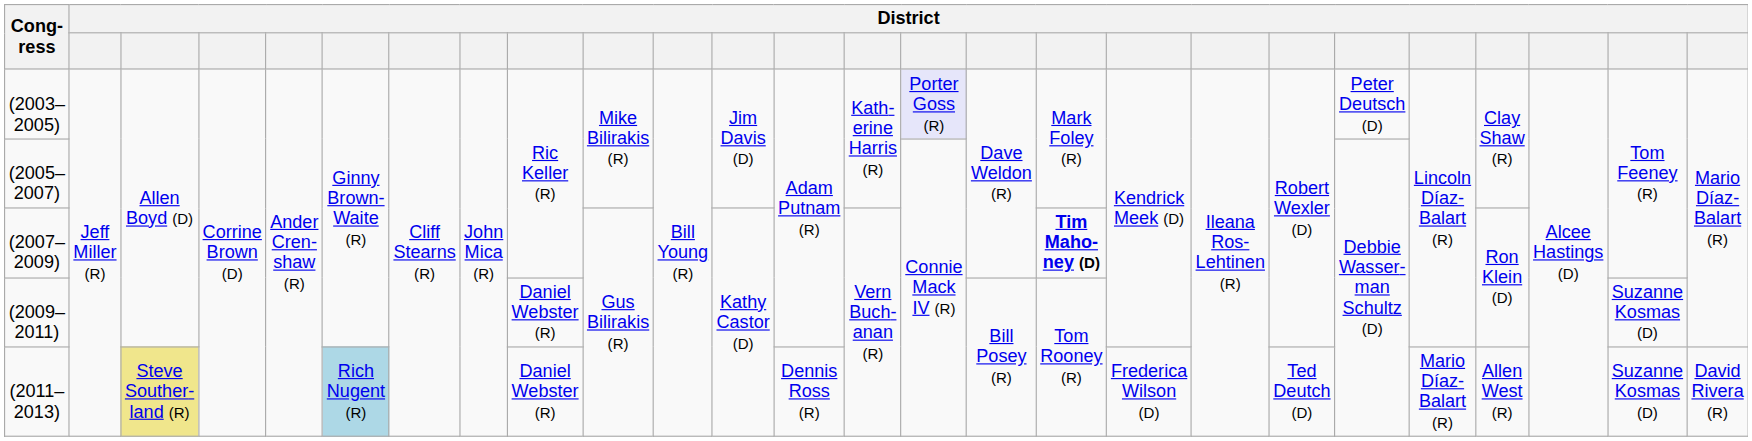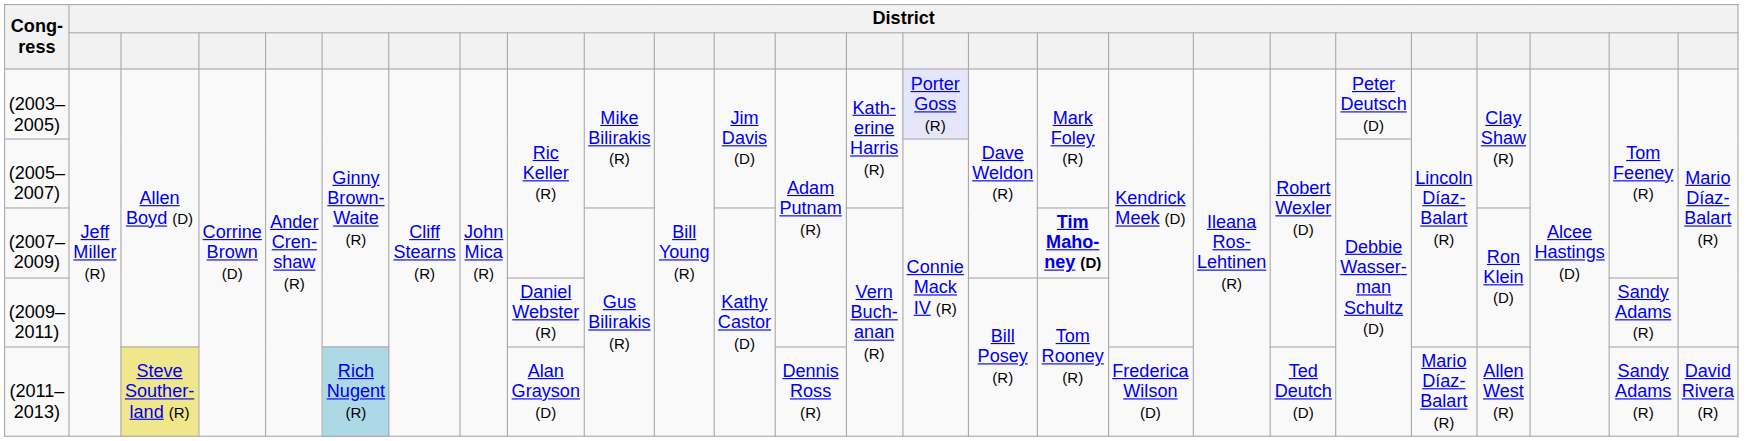(1647, 312) Suzanne Kosmas (D) -> (1643, 312) Sandy Adams (R)
(545, 391) Daniel Webster (R) -> (546, 391) Alan Grayson (D)
(1647, 391) Suzanne Kosmas (D) -> (1643, 391) Sandy Adams (R)
